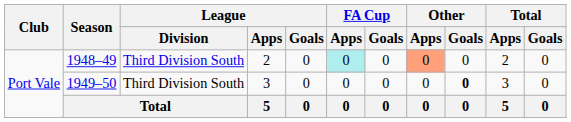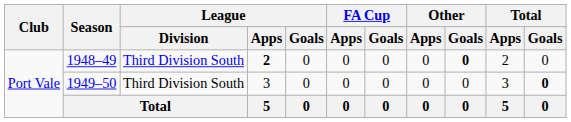(266, 60) normal -> (266, 60) bold
(346, 60) paleturquoise background -> (346, 60) no background
(426, 60) lightsalmon background -> (426, 60) no background
(466, 60) normal -> (466, 60) bold
(466, 83) bold -> (466, 83) normal
(545, 83) normal -> (545, 83) bold
